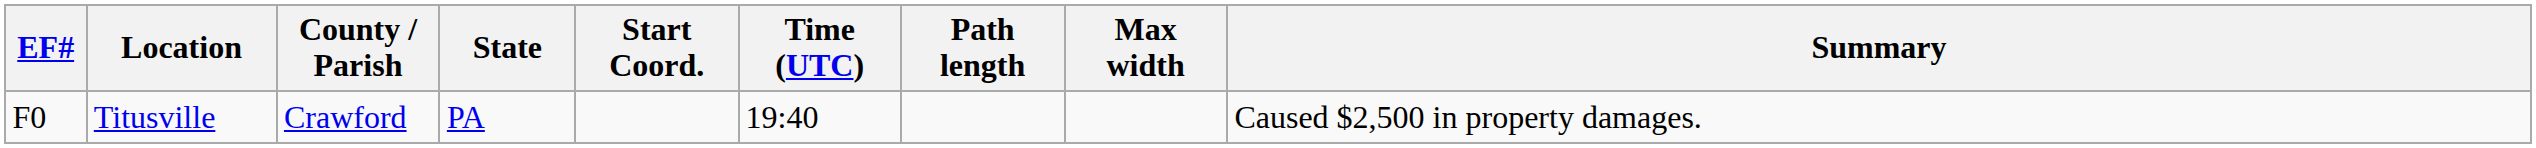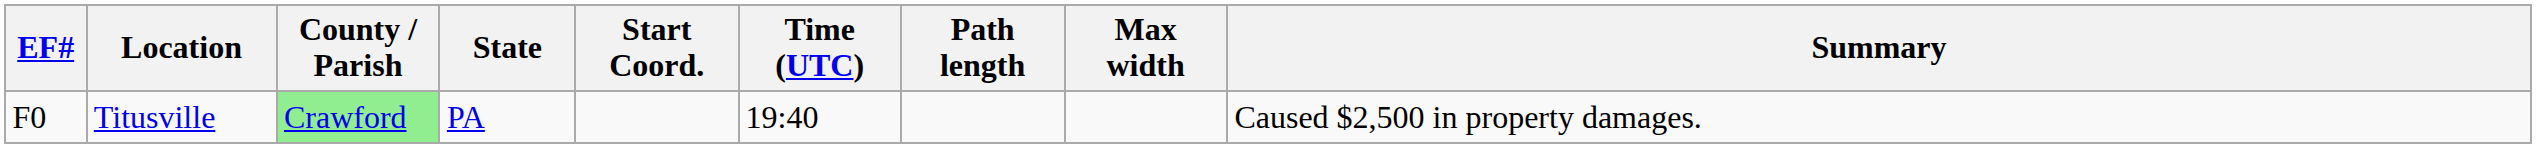(345, 116) no background -> (345, 116) lightgreen background
